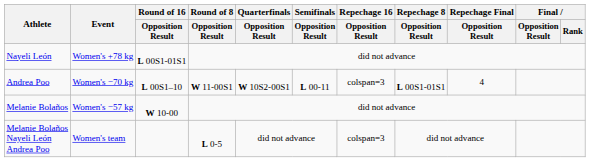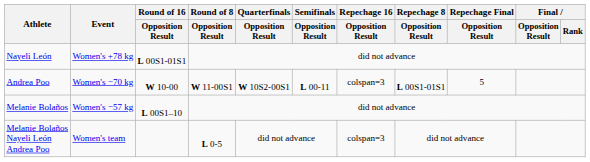(162, 87) L 00S1–10 -> (162, 87) W 10-00
(482, 82) 4 -> (482, 82) 5
(162, 113) W 10-00 -> (162, 113) L 00S1–10
